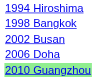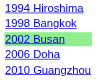(35, 39) no background -> (35, 39) lightgreen background
(48, 70) lightgreen background -> (48, 70) no background
